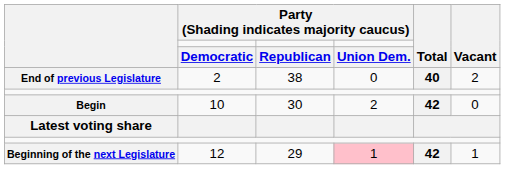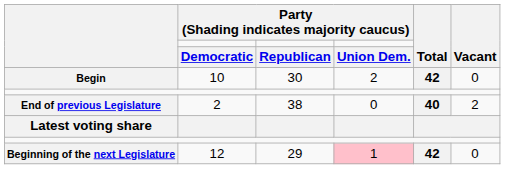rows swapped: (91, 78) <-> (91, 105)
(475, 153) 1 -> (475, 153) 0
